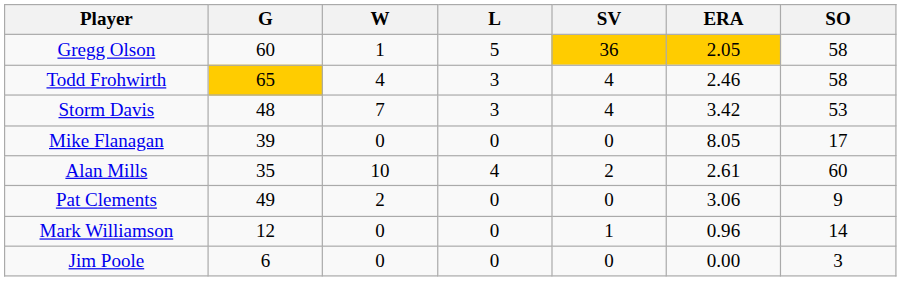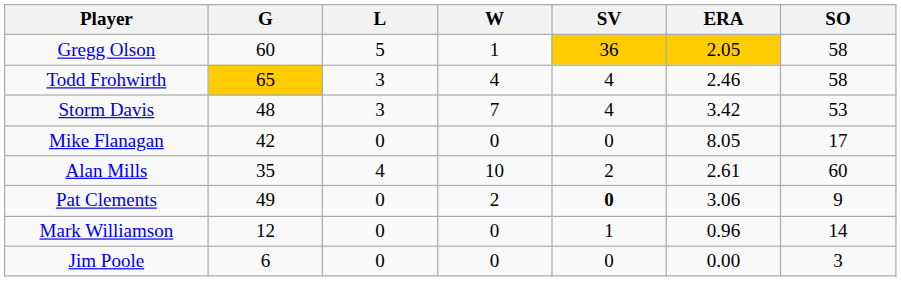columns swapped: (380, 19) <-> (494, 19)
(265, 140) 39 -> (265, 140) 42
(609, 200) normal -> (609, 200) bold
